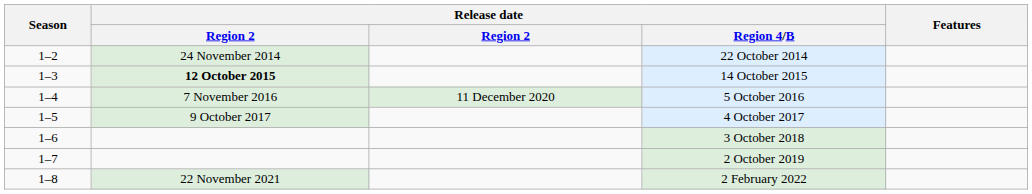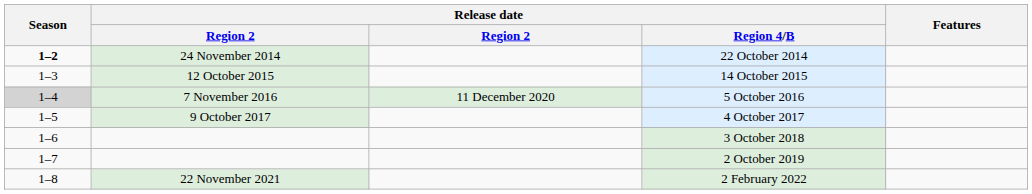(48, 55) normal -> (48, 55) bold
(230, 76) bold -> (230, 76) normal
(48, 96) no background -> (48, 96) lightgrey background
